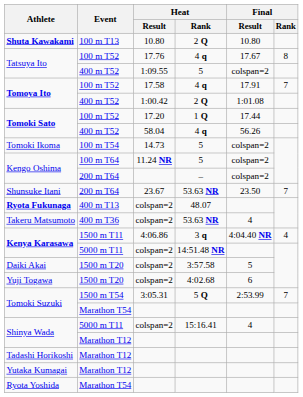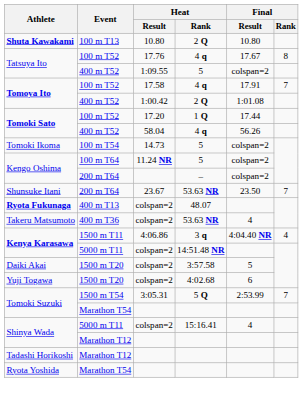- row: (37, 370)
